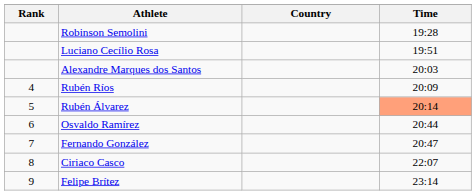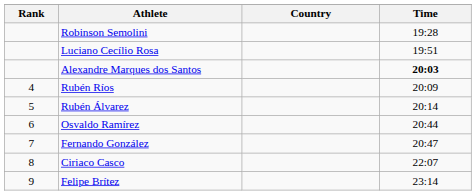(425, 69) normal -> (425, 69) bold
(425, 106) lightsalmon background -> (425, 106) no background
